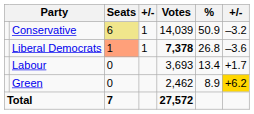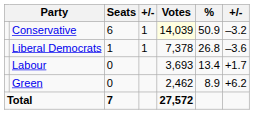(110, 30) khaki background -> (110, 30) no background
(176, 30) no background -> (176, 30) lightyellow background
(110, 48) lightsalmon background -> (110, 48) no background
(179, 48) bold -> (179, 48) normal
(236, 83) gold background -> (236, 83) no background
